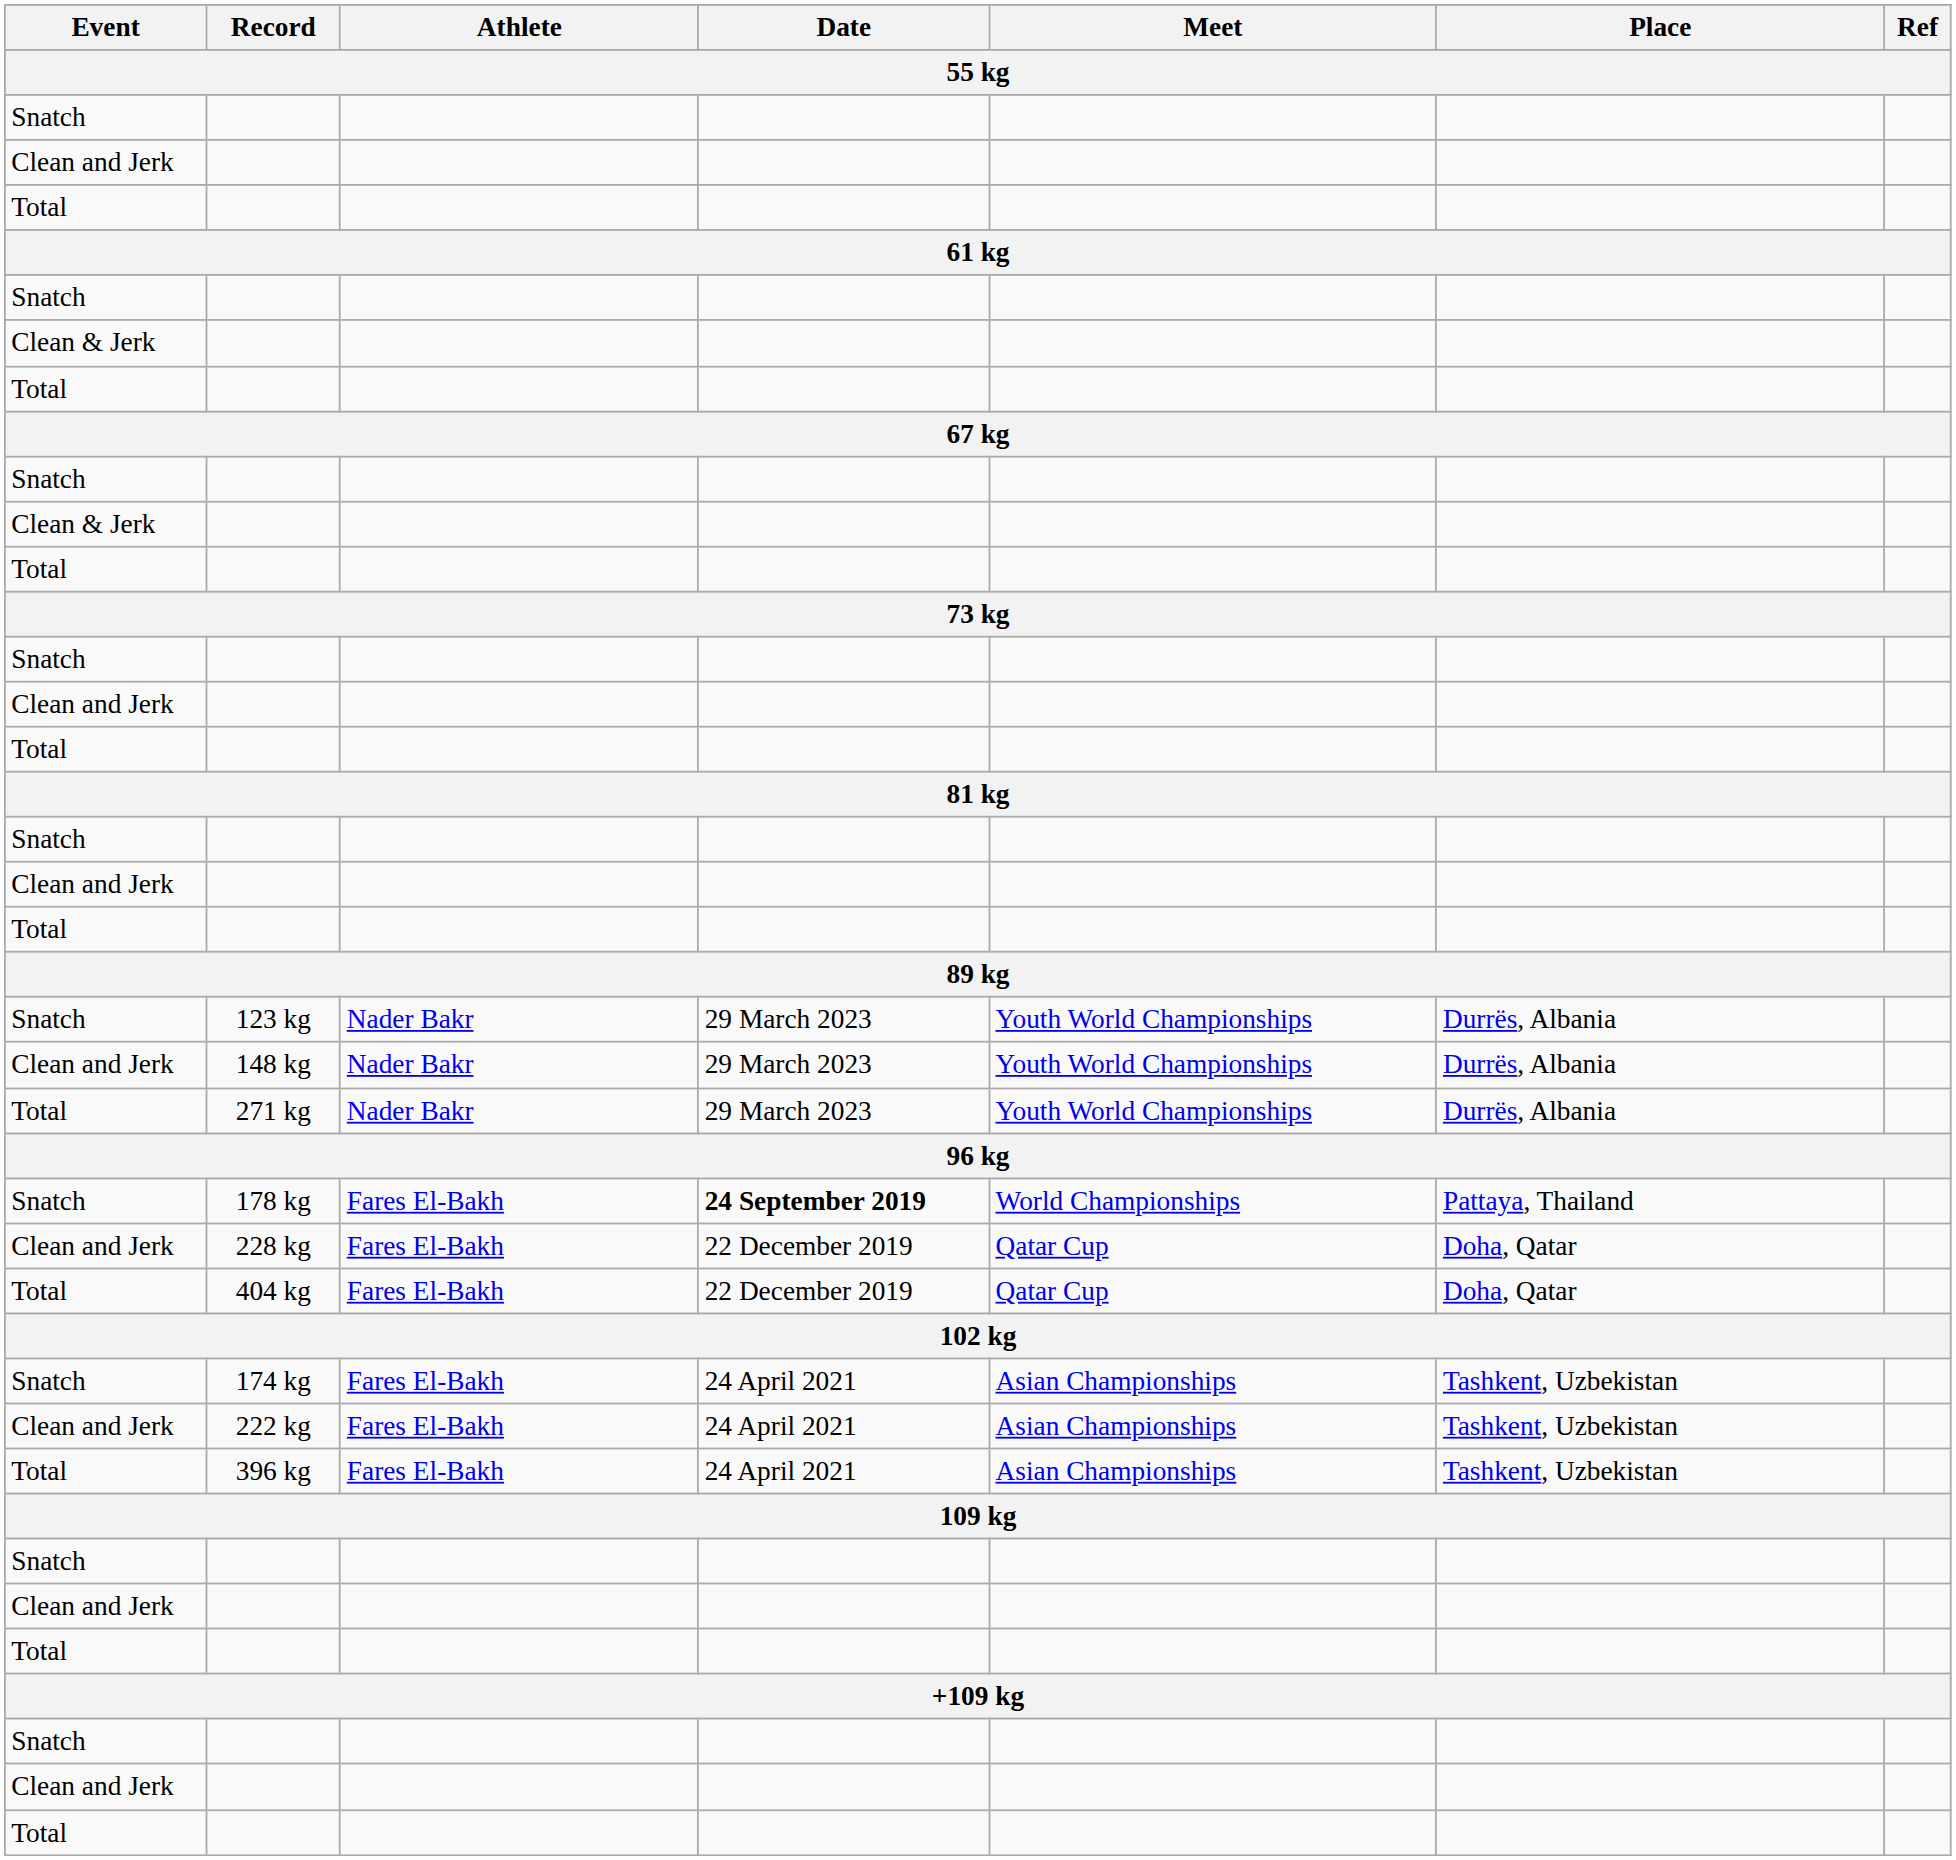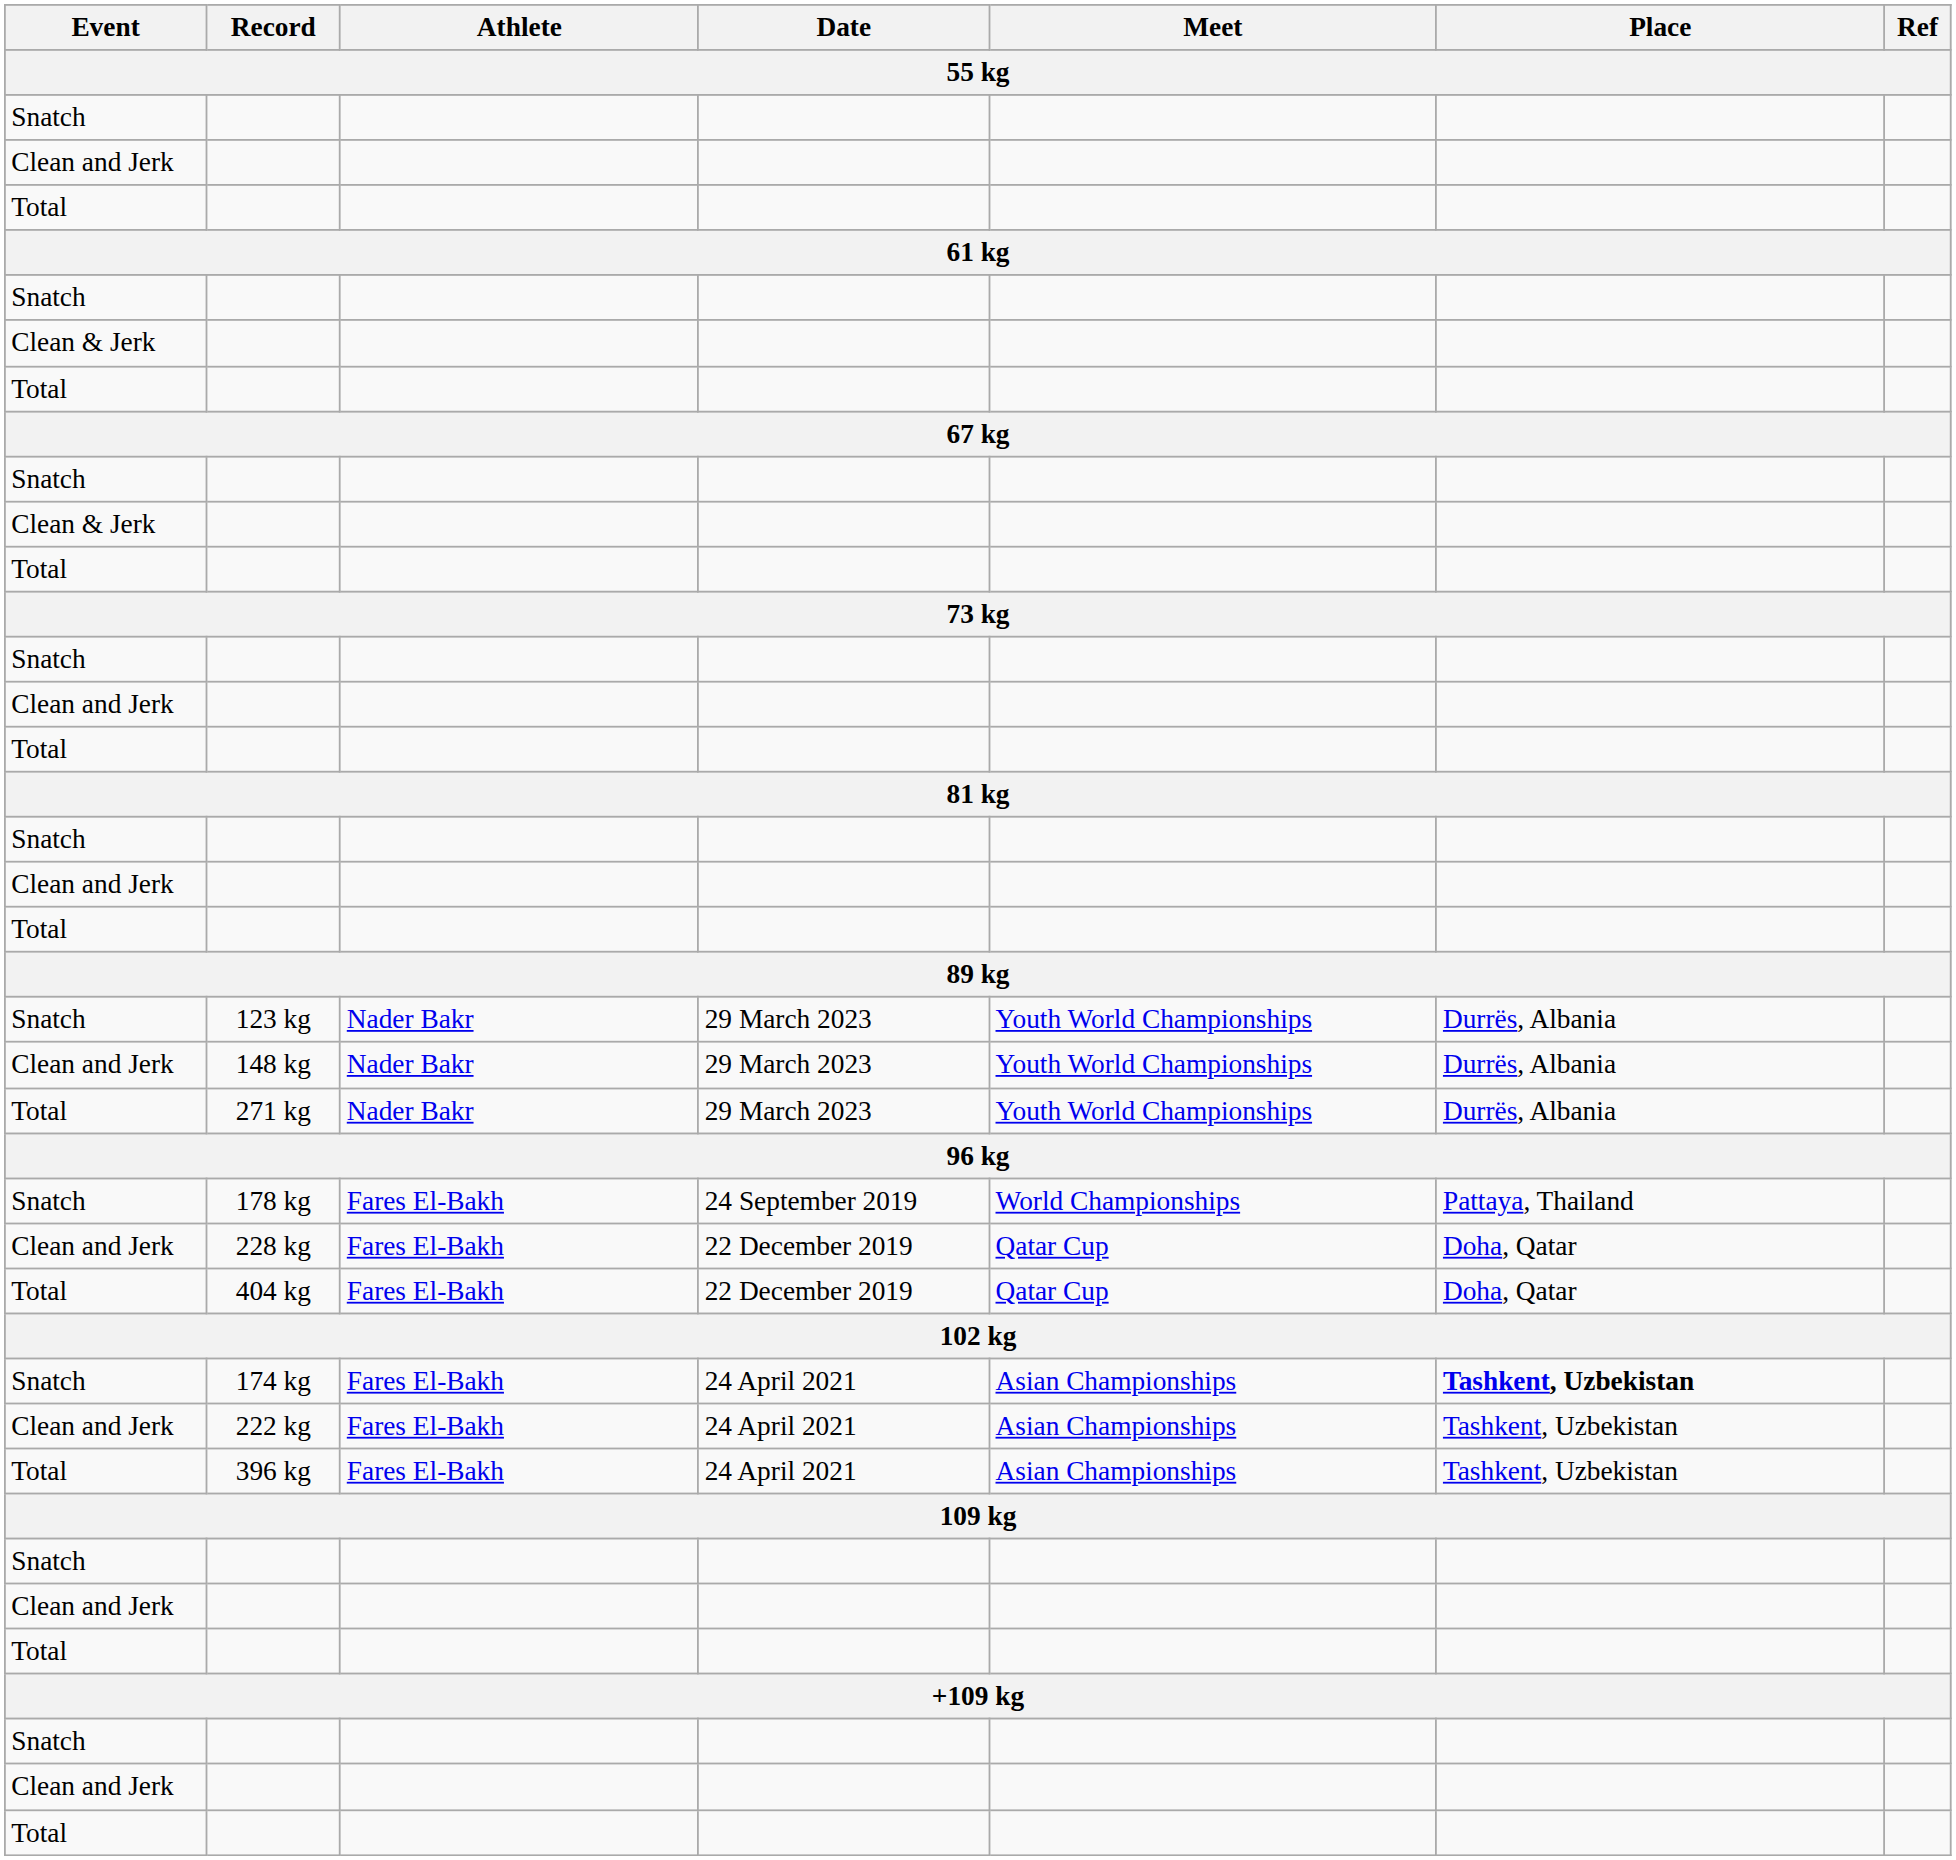(815, 1200) bold -> (811, 1200) normal
(1560, 1380) normal -> (1569, 1380) bold
